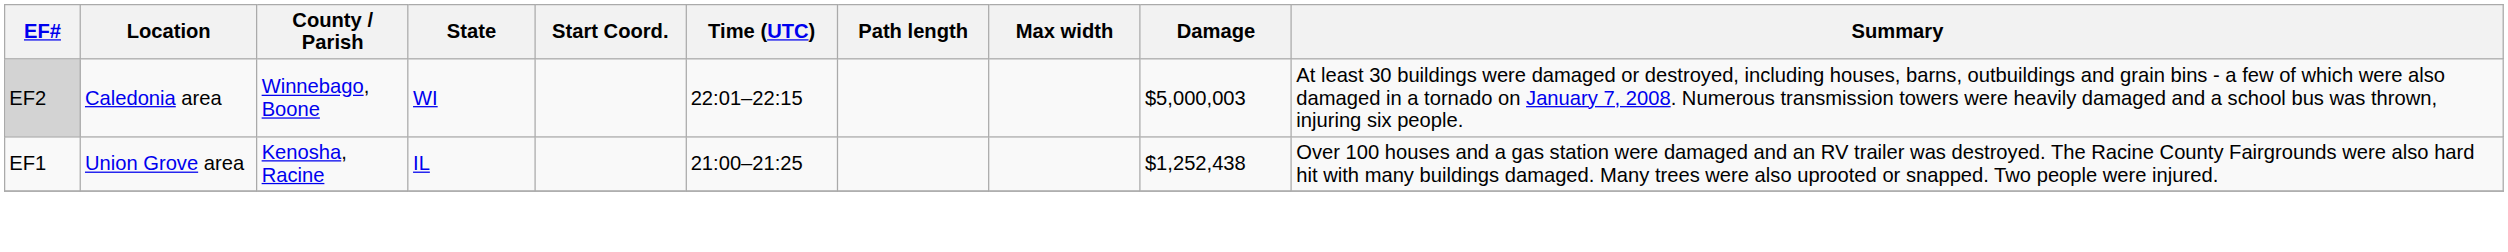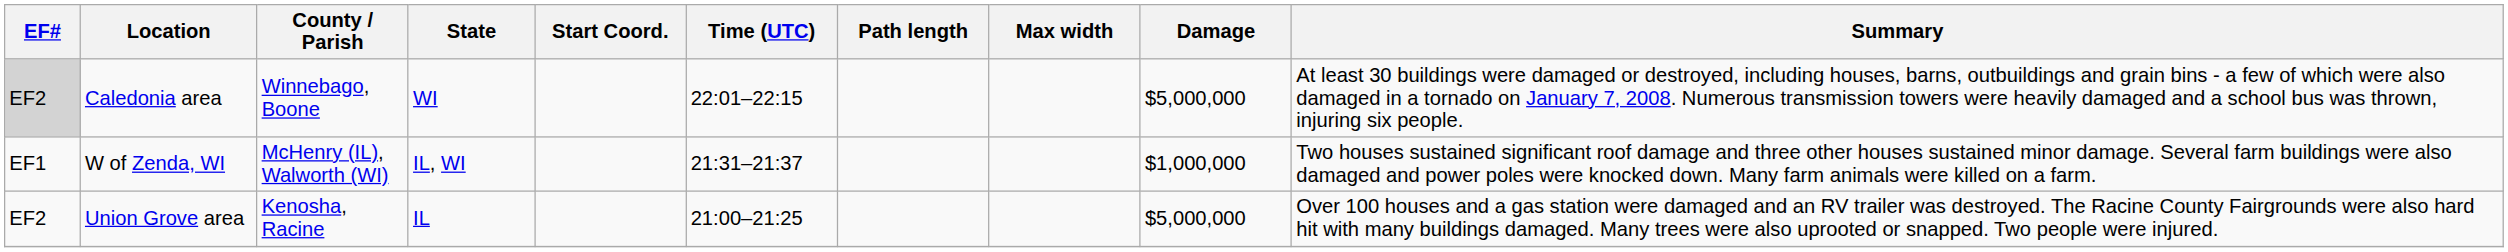(1195, 97) $5,000,003 -> (1195, 97) $5,000,000
+ row: (155, 163)
(28, 163) EF1 -> (28, 218) EF2
(1195, 163) $1,252,438 -> (1195, 218) $5,000,000
